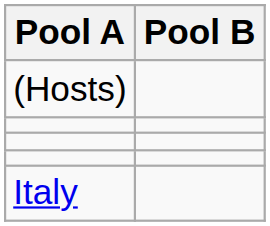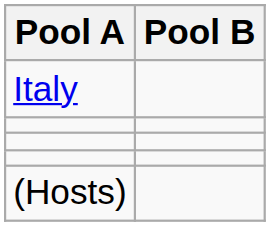(70, 88) (Hosts) -> (45, 88) Italy
(45, 192) Italy -> (70, 192) (Hosts)
